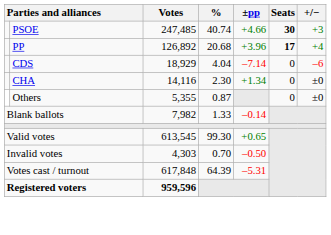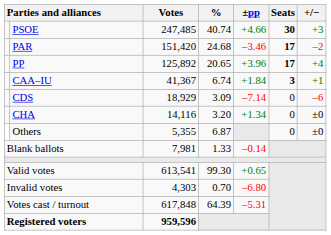+ row: (22, 47)
(179, 47) 126,892 -> (179, 64) 125,892
(219, 47) 20.68 -> (219, 64) 20.65
+ row: (32, 81)
(222, 64) 4.04 -> (222, 98) 3.09
(222, 81) 2.30 -> (222, 115) 3.20
(222, 98) 0.87 -> (222, 132) 6.87
(184, 115) 7,982 -> (184, 149) 7,981
(179, 136) 613,545 -> (179, 170) 613,541
(254, 153) –0.50 -> (254, 187) –6.80
